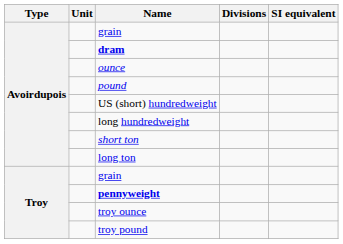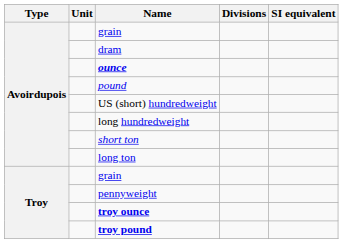(111, 49) bold -> (110, 49) normal
(112, 67) normal -> (112, 67) bold
(129, 193) bold -> (127, 193) normal
(122, 211) normal -> (124, 211) bold
(123, 229) normal -> (125, 229) bold
